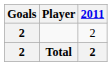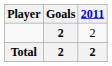columns swapped: (59, 14) <-> (22, 14)
